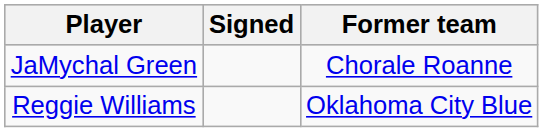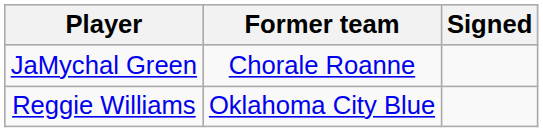columns swapped: (252, 24) <-> (419, 24)
